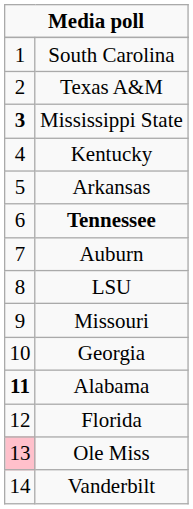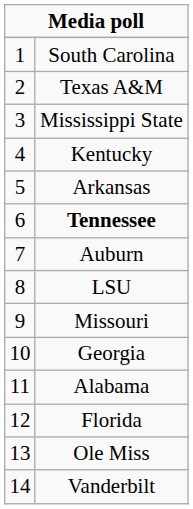(20, 120) bold -> (20, 120) normal
(20, 386) bold -> (20, 386) normal
(20, 453) pink background -> (20, 453) no background
